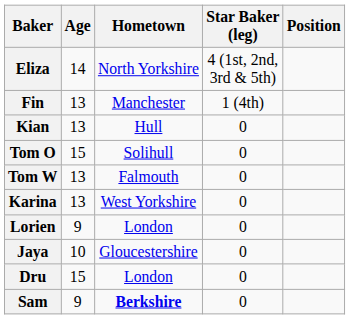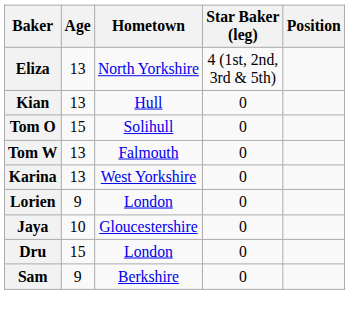(78, 68) 14 -> (78, 68) 13
- row: (33, 102)
(148, 301) bold -> (148, 276) normal
